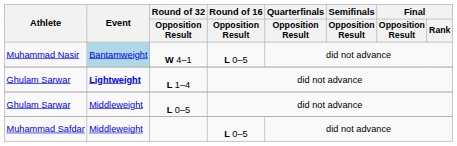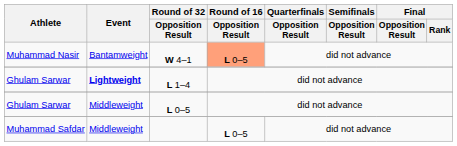(118, 55) lightblue background -> (118, 55) no background
(236, 60) no background -> (236, 60) lightsalmon background
